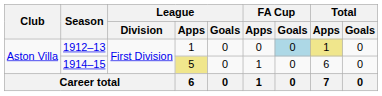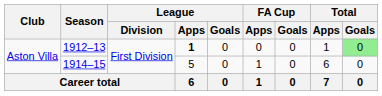(191, 47) normal -> (191, 47) bold
(293, 47) lightblue background -> (293, 47) no background
(326, 47) khaki background -> (326, 47) no background
(360, 47) no background -> (360, 47) lightgreen background
(191, 64) khaki background -> (191, 64) no background
